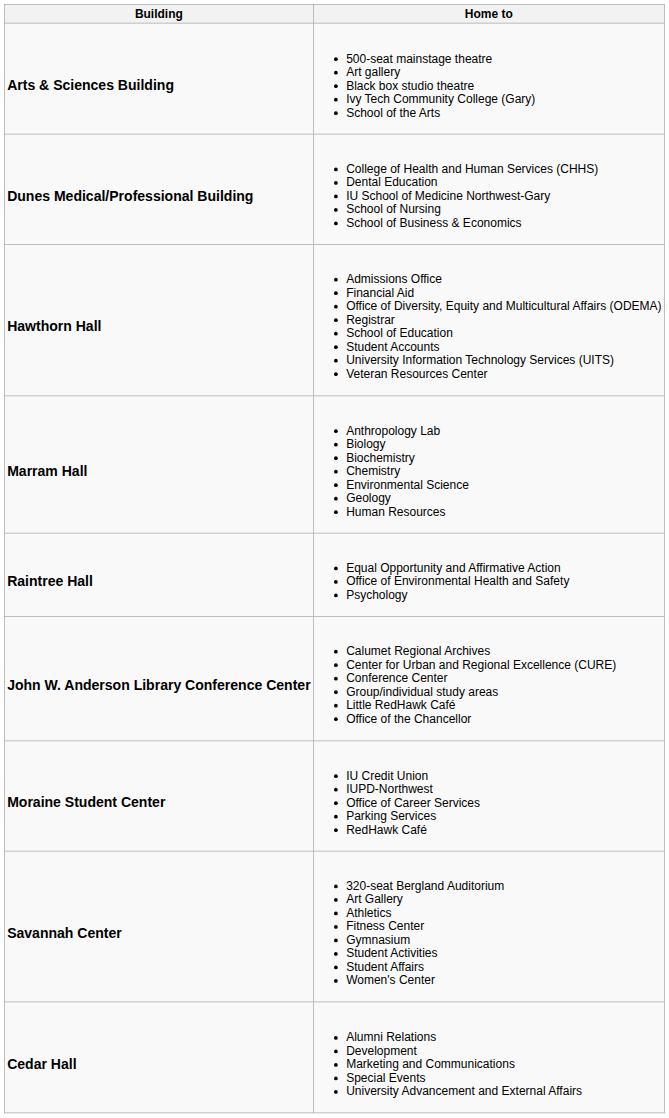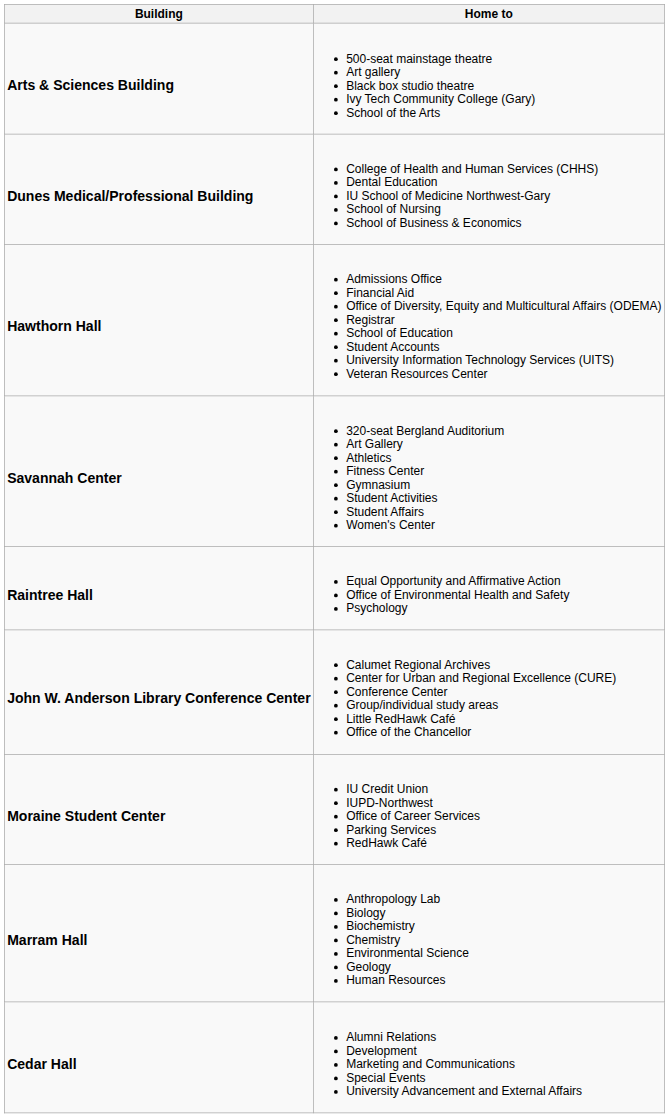rows swapped: (159, 471) <-> (159, 933)
